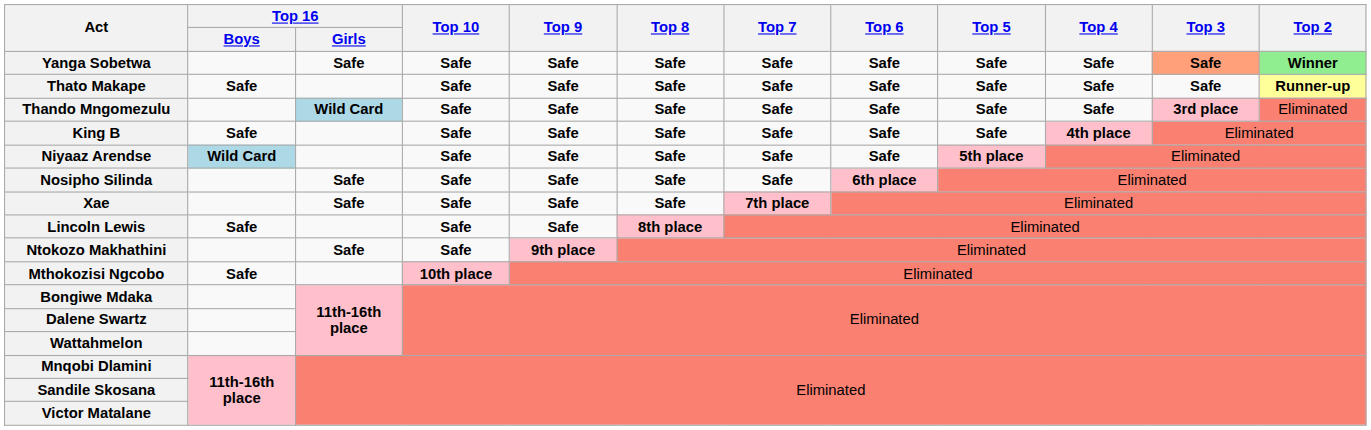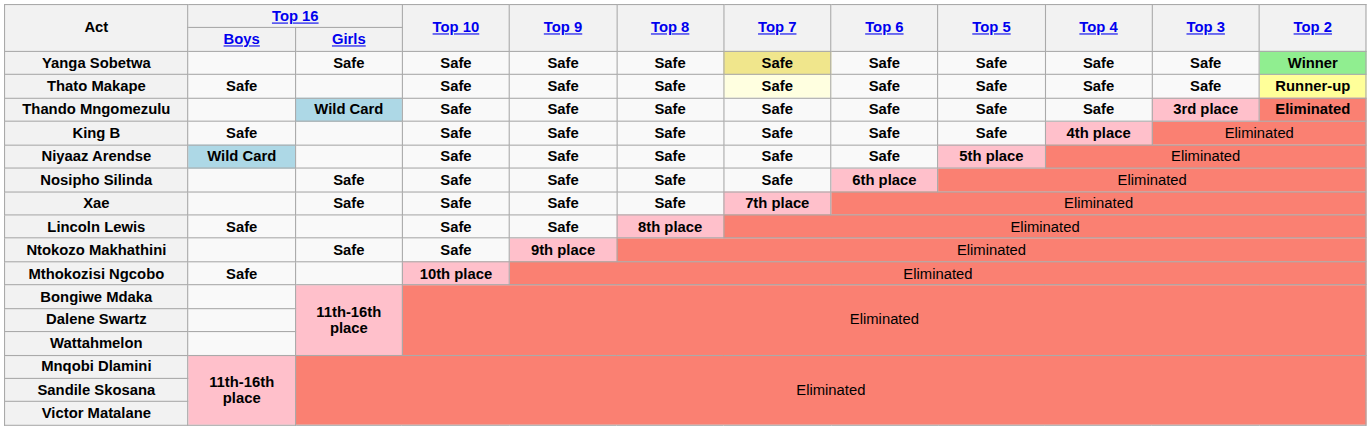(777, 63) no background -> (777, 63) khaki background
(1206, 63) lightsalmon background -> (1206, 63) no background
(777, 86) no background -> (777, 86) lightyellow background
(1313, 109) normal -> (1313, 109) bold
